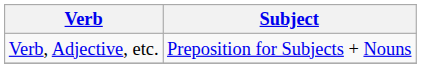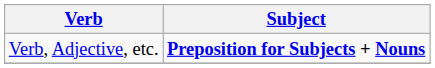(289, 48) normal -> (296, 48) bold
